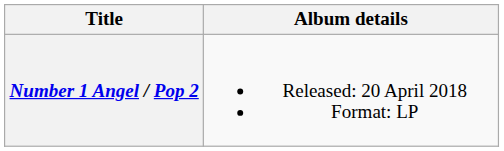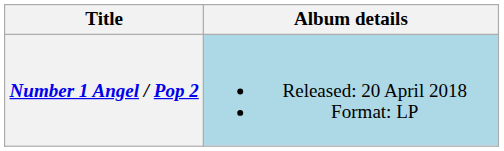(351, 101) no background -> (351, 101) lightblue background
